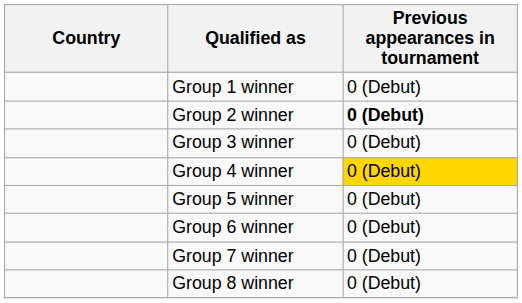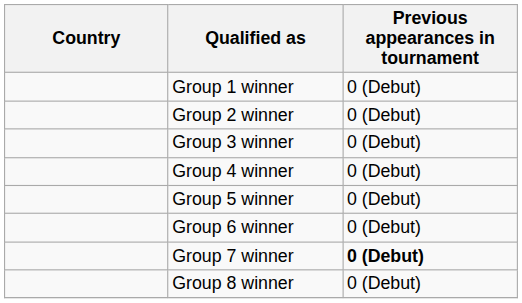(385, 114) bold -> (384, 114) normal
(384, 171) gold background -> (384, 171) no background
(384, 255) normal -> (385, 255) bold
